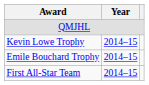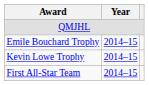rows swapped: (45, 42) <-> (53, 57)
